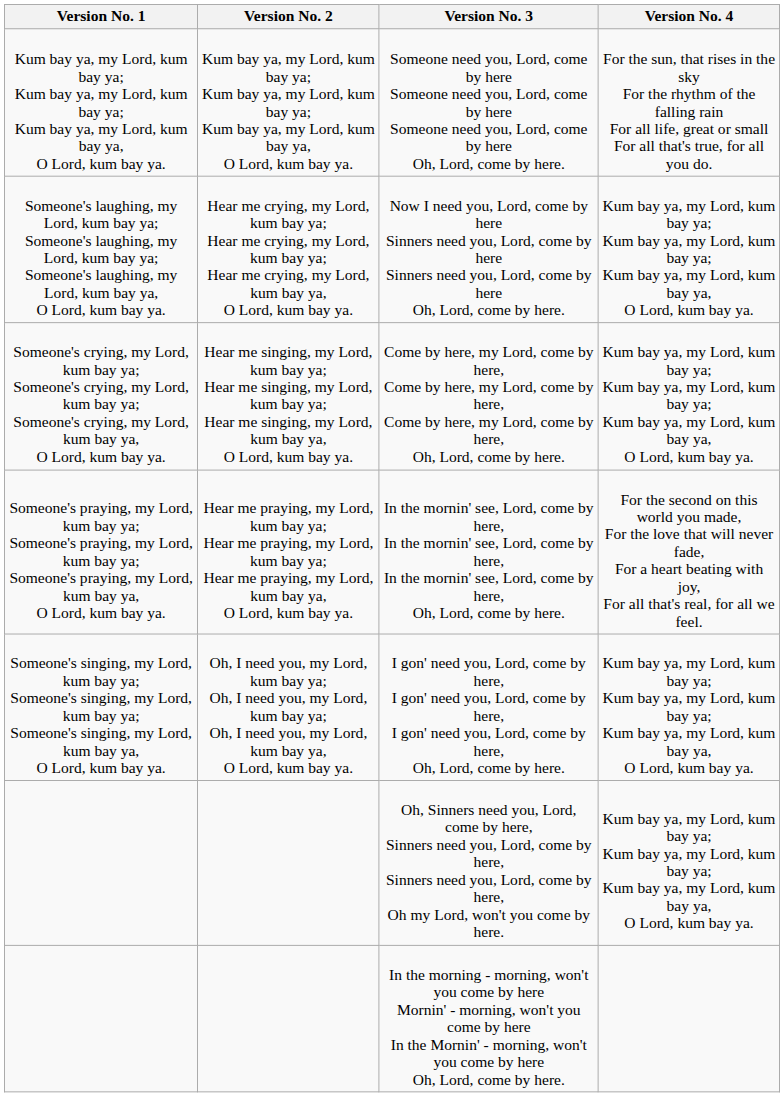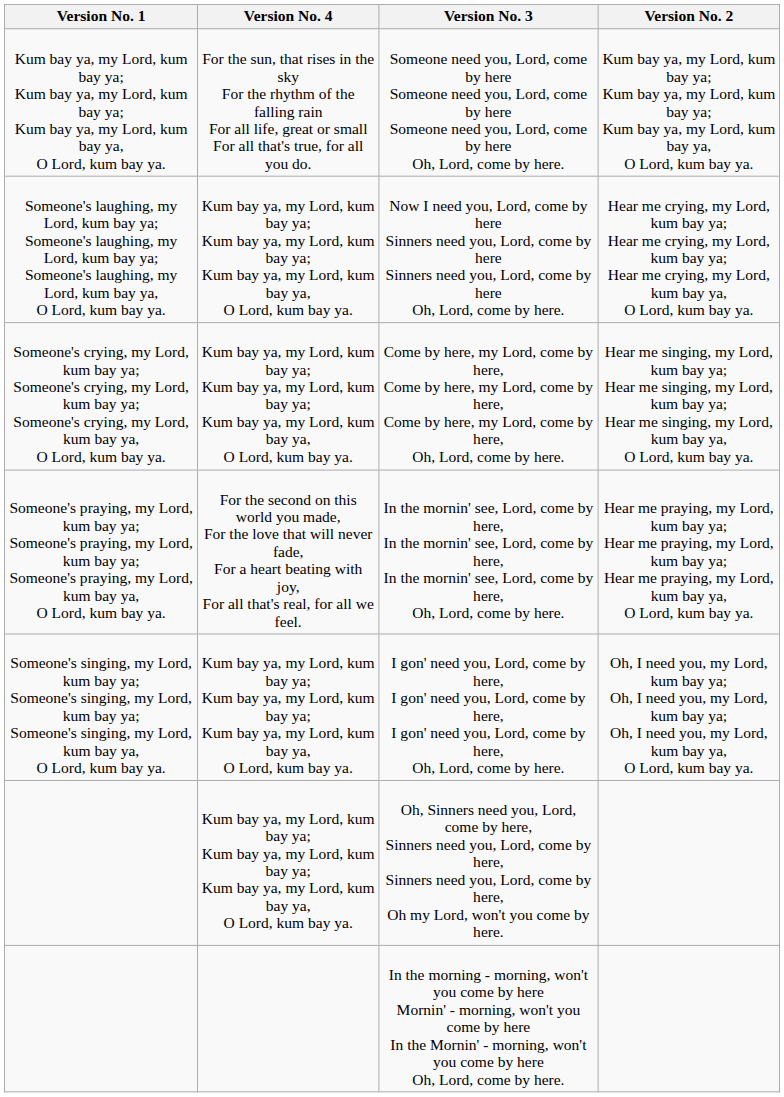columns swapped: (288, 16) <-> (689, 16)
